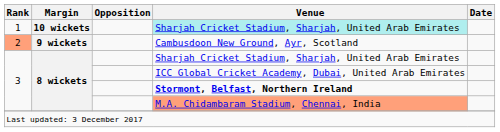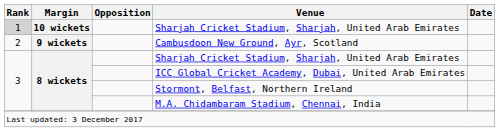(18, 27) no background -> (18, 27) lightgrey background
(307, 27) paleturquoise background -> (307, 27) no background
(18, 42) lightsalmon background -> (18, 42) no background
(254, 88) bold -> (254, 88) normal
(268, 104) lightsalmon background -> (268, 104) no background
